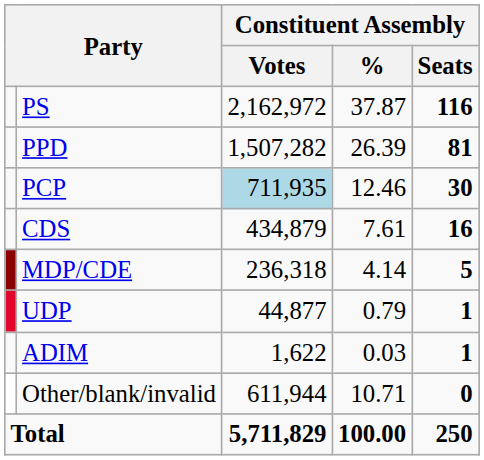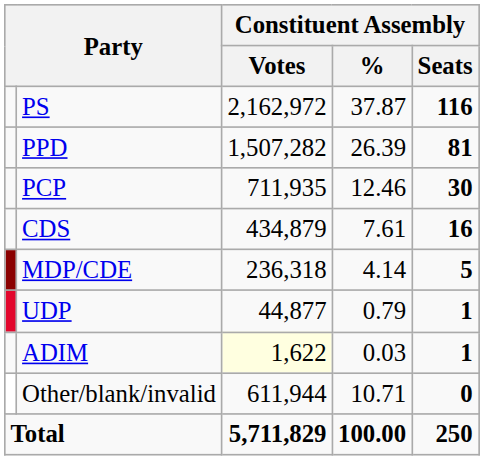(287, 188) lightblue background -> (287, 188) no background
(299, 351) no background -> (299, 351) lightyellow background
